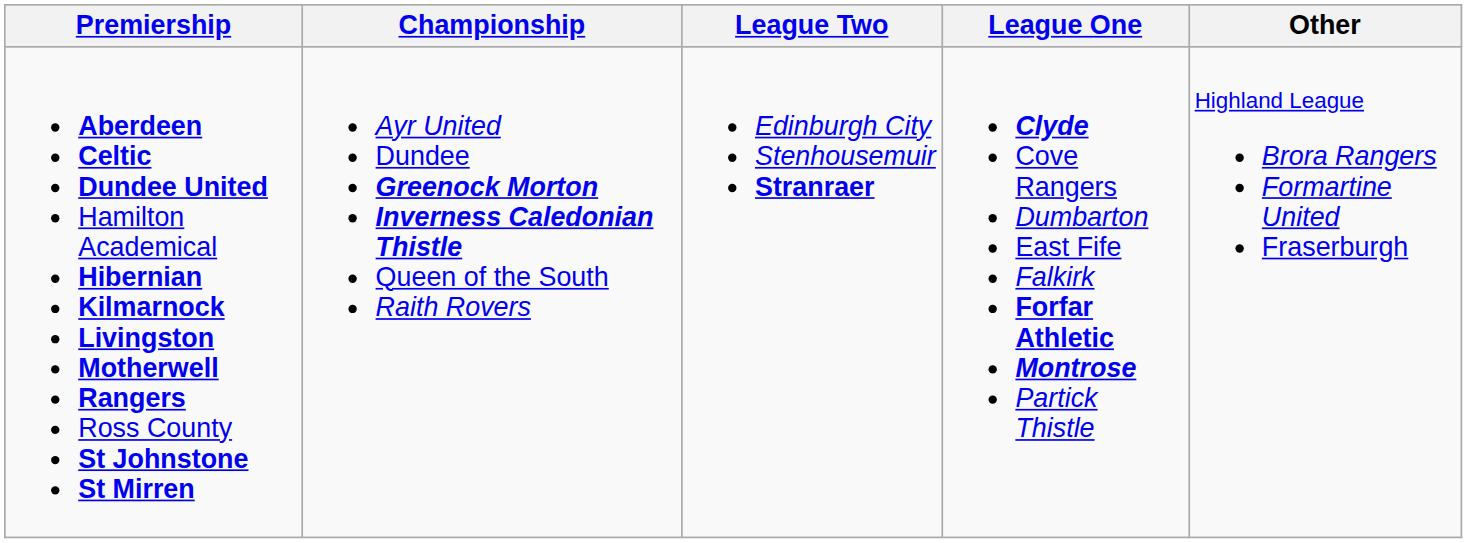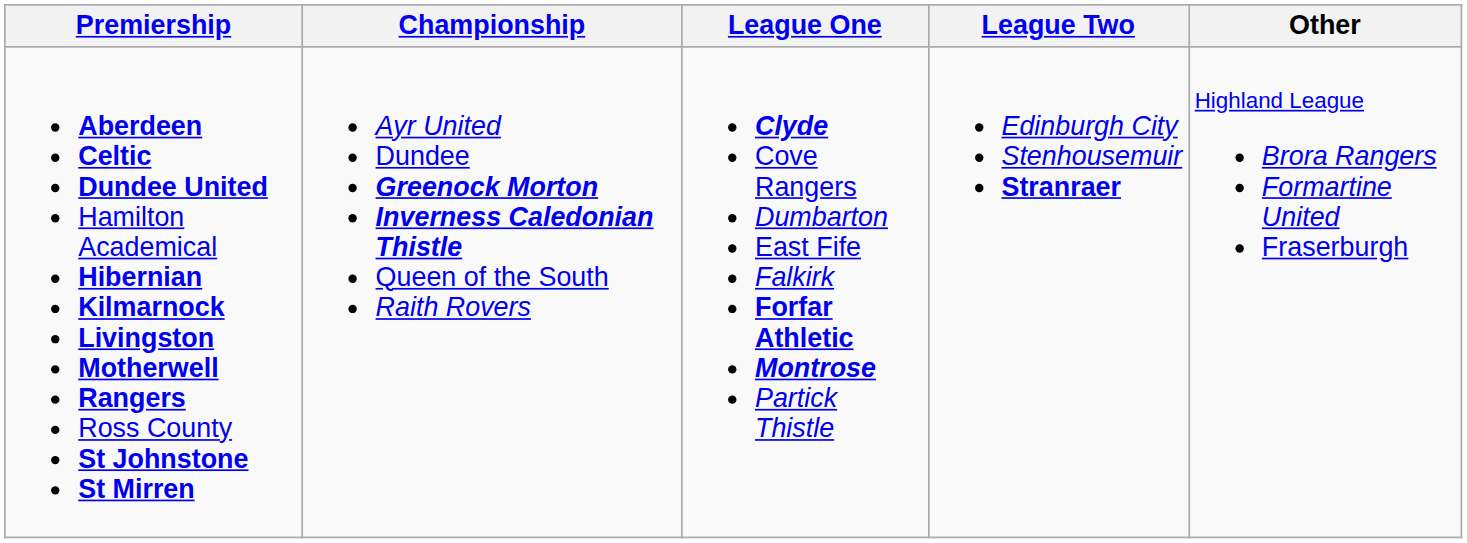columns swapped: (1065, 25) <-> (812, 25)
